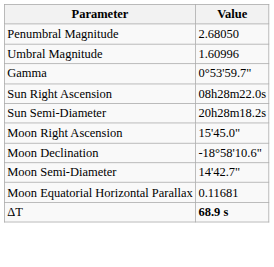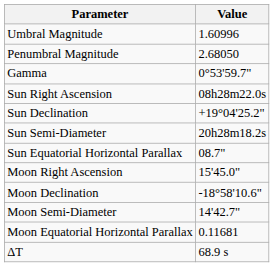rows swapped: (63, 34) <-> (55, 53)
+ row: (48, 113)
+ row: (95, 152)
(213, 212) bold -> (213, 251) normal
